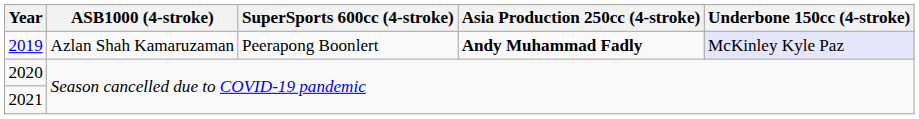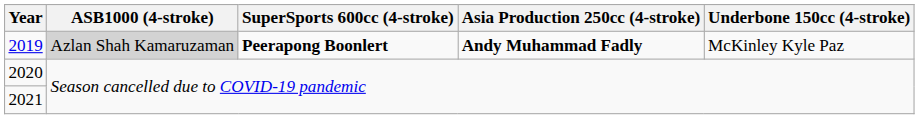(142, 45) no background -> (142, 45) lightgrey background
(310, 45) normal -> (315, 45) bold
(776, 45) lavender background -> (776, 45) no background
